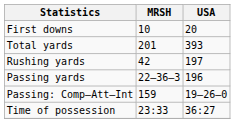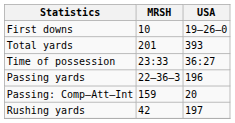(191, 29) 20 -> (206, 29) 19–26–0
rows swapped: (46, 61) <-> (61, 110)
(206, 94) 19–26–0 -> (191, 94) 20
